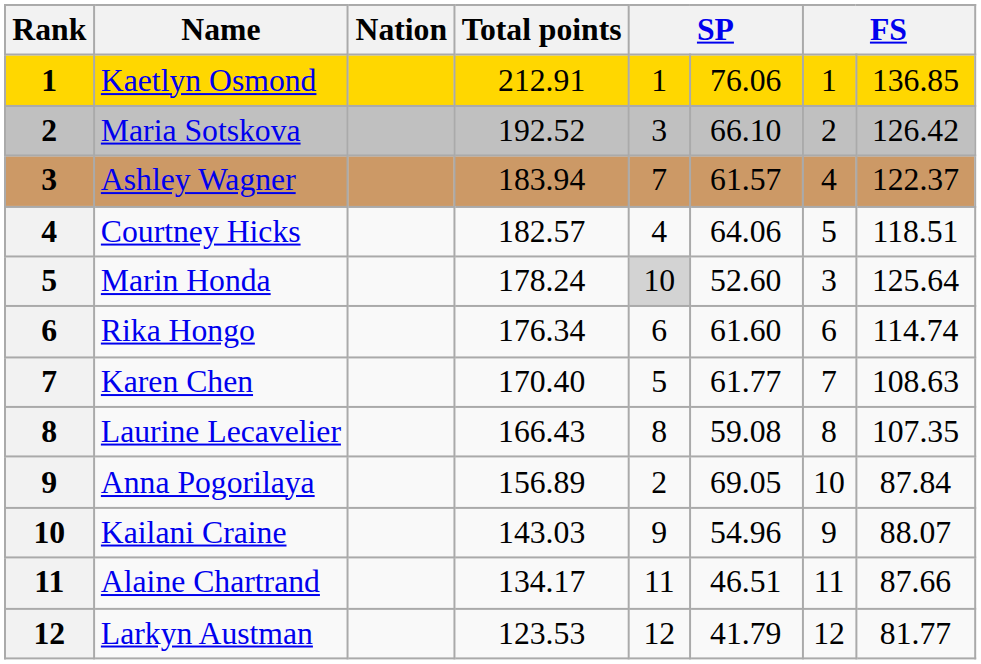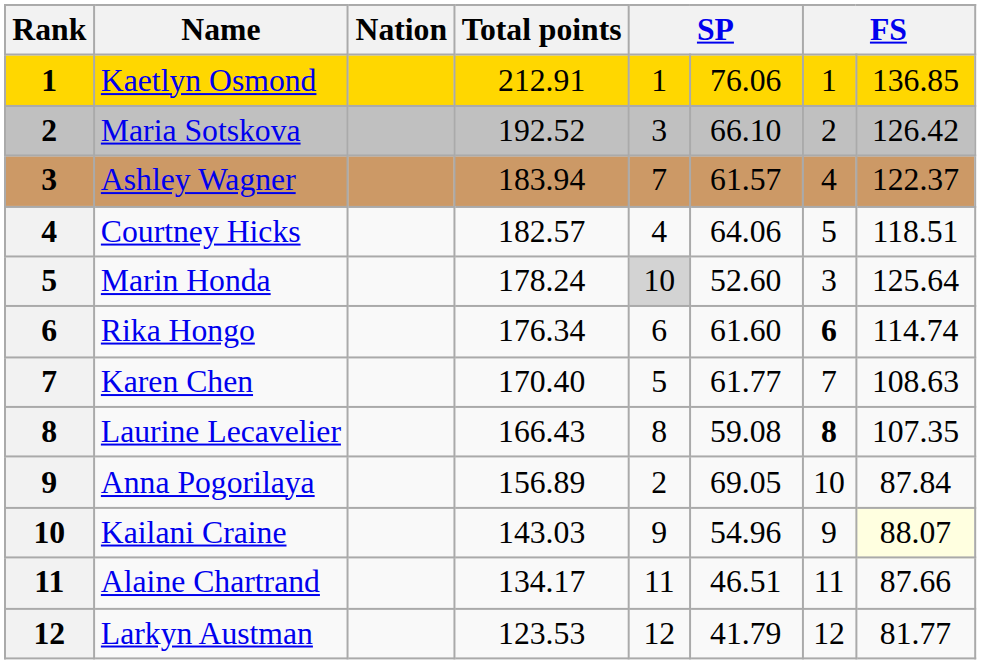(829, 331) normal -> (829, 331) bold
(829, 431) normal -> (829, 431) bold
(915, 532) no background -> (915, 532) lightyellow background
